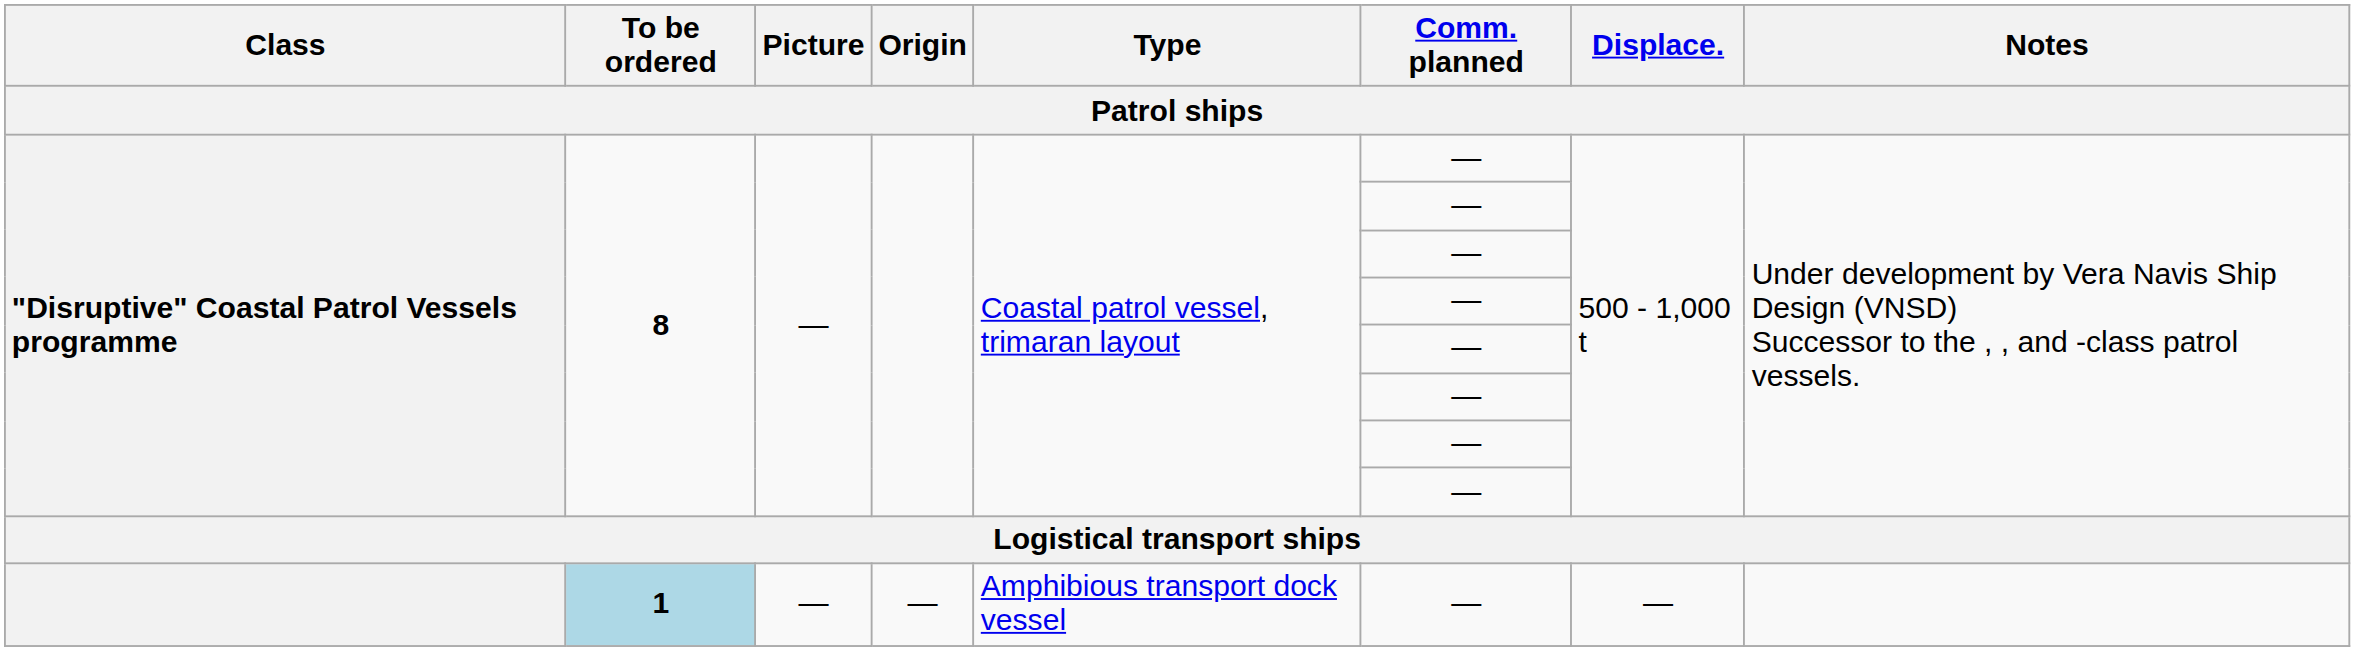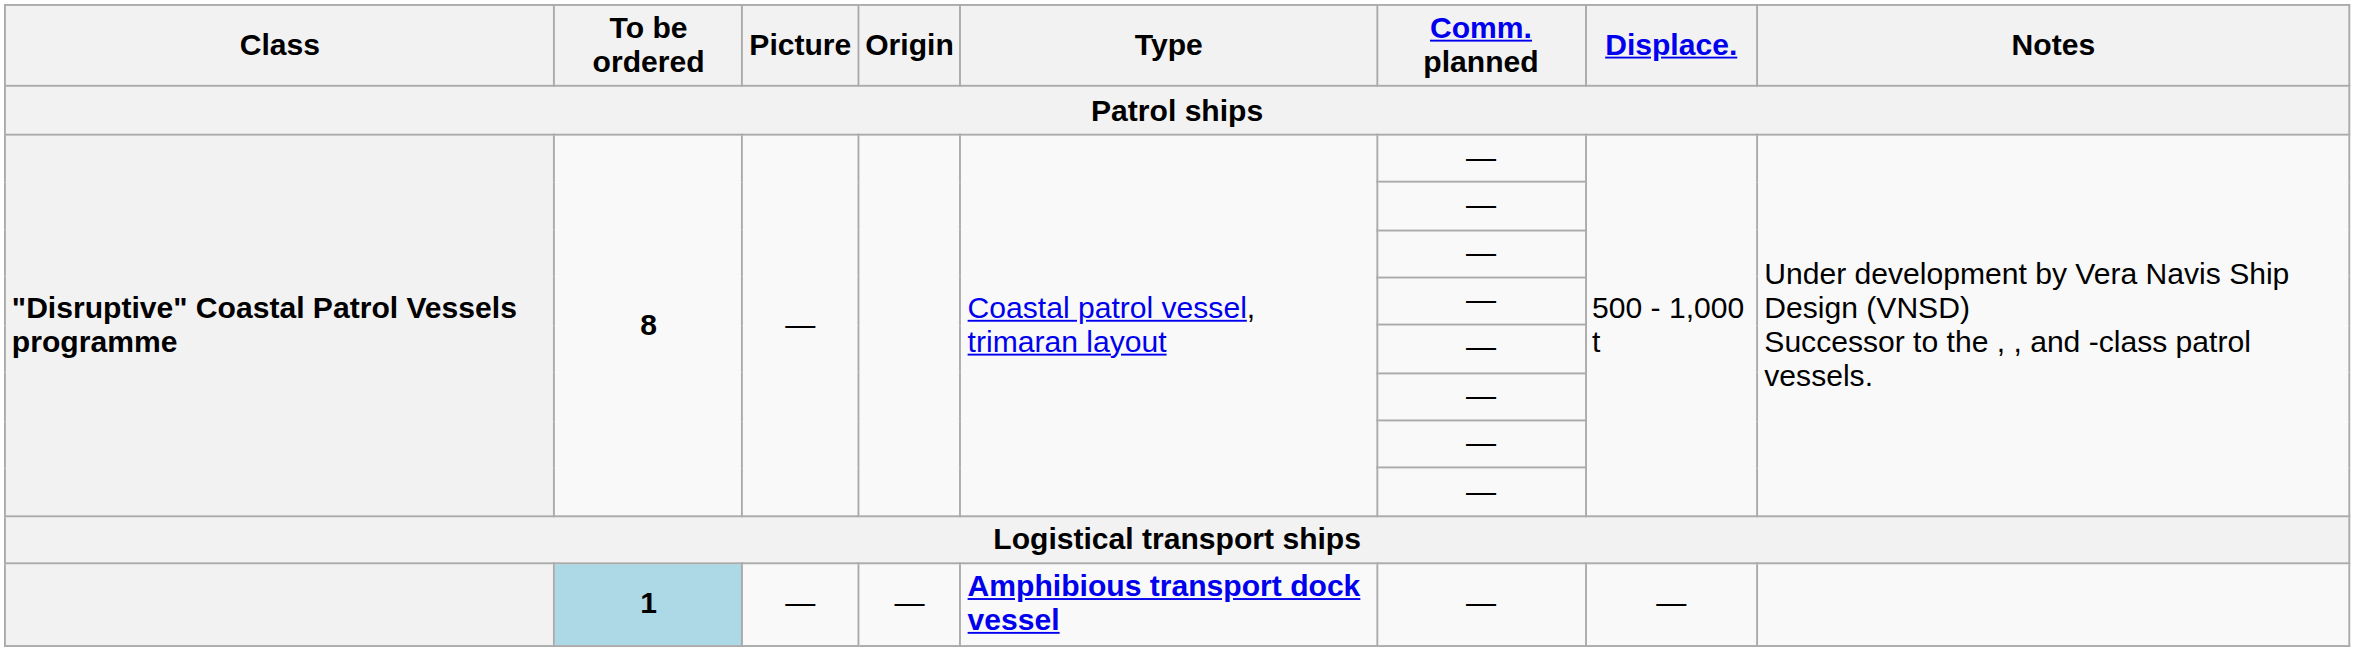(1159, 603) normal -> (1164, 603) bold
